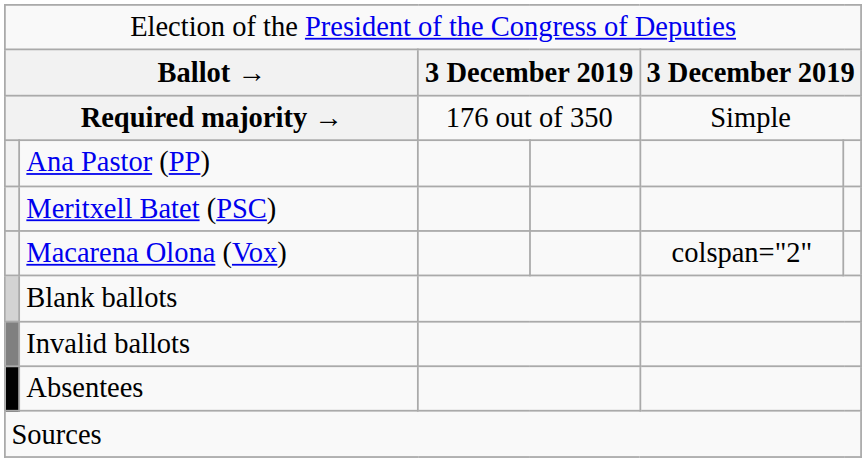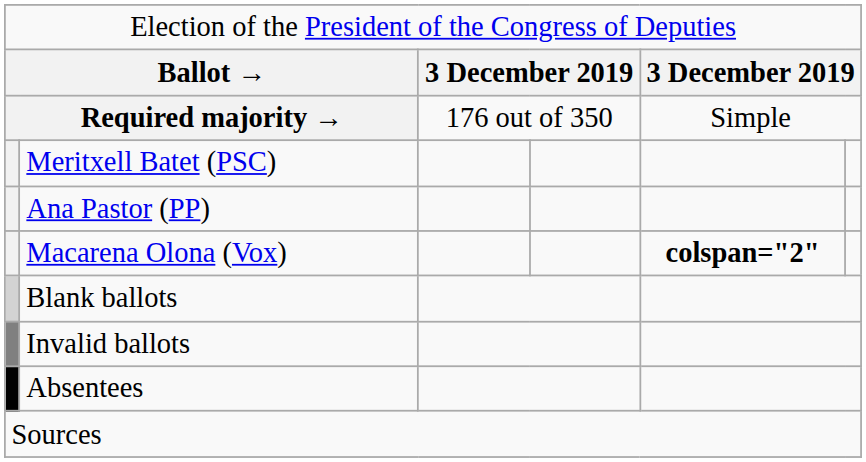rows swapped: (151, 207) <-> (118, 162)
(742, 252) normal -> (743, 252) bold
